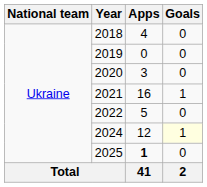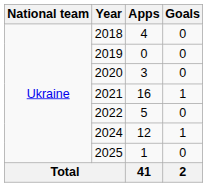(183, 133) lightyellow background -> (183, 133) no background
(144, 152) bold -> (144, 152) normal
